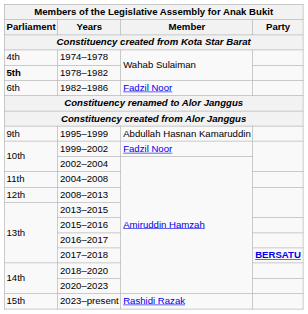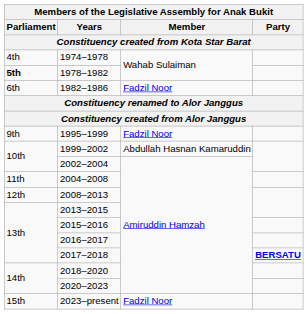(187, 133) Abdullah Hasnan Kamaruddin -> (148, 133) Fadzil Noor
(148, 149) Fadzil Noor -> (187, 149) Abdullah Hasnan Kamaruddin
(154, 301) Rashidi Razak -> (148, 301) Fadzil Noor
